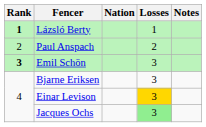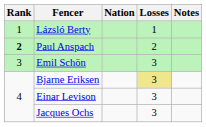(19, 29) bold -> (19, 29) normal
(19, 46) normal -> (19, 46) bold
(19, 63) bold -> (19, 63) normal
(154, 79) no background -> (154, 79) khaki background
(154, 96) gold background -> (154, 96) no background
(154, 113) lightgreen background -> (154, 113) no background
